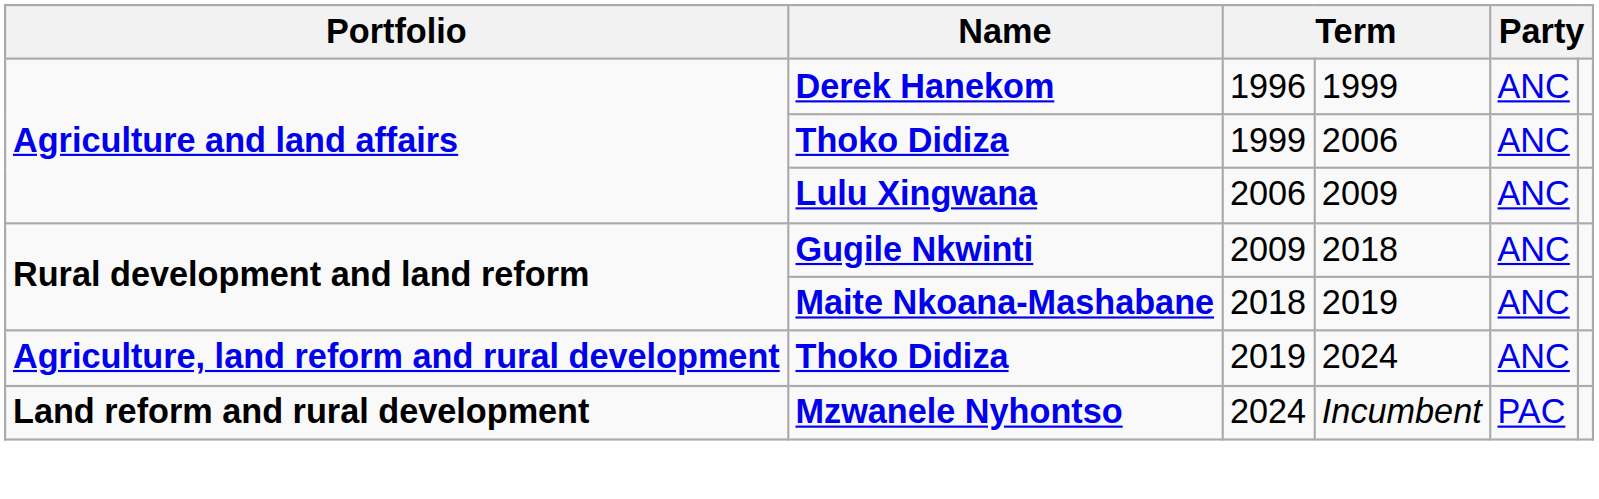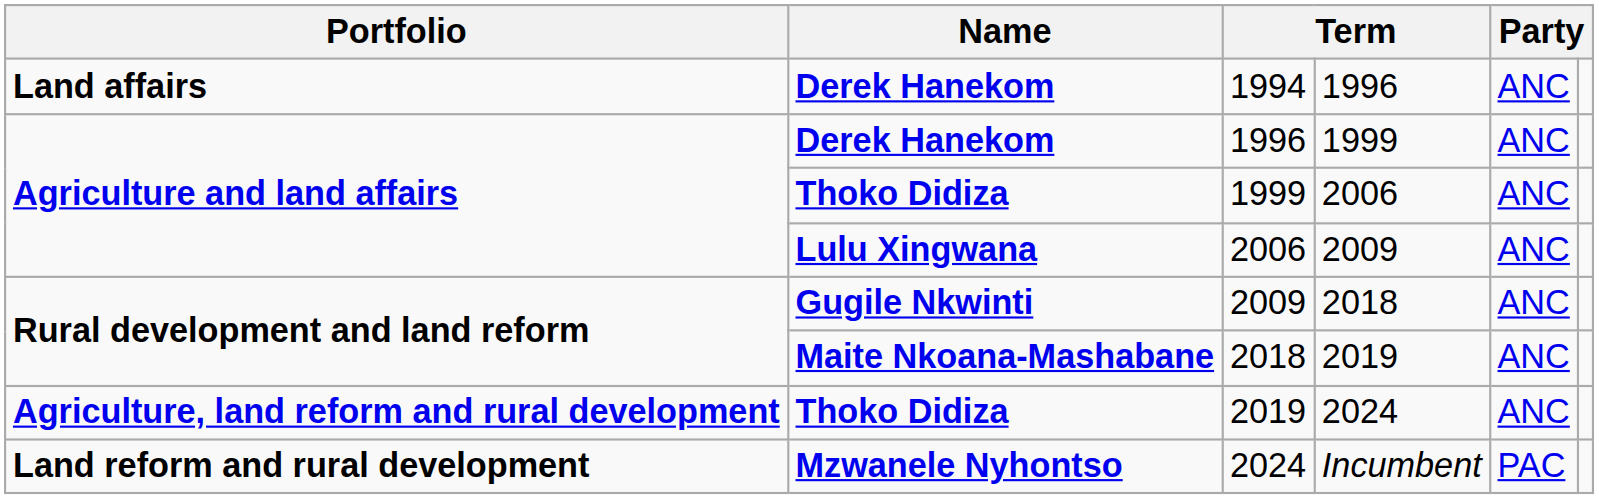+ row: (1268, 85)
